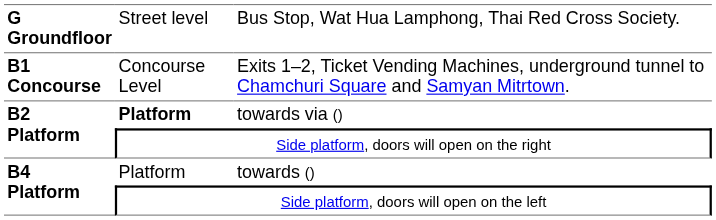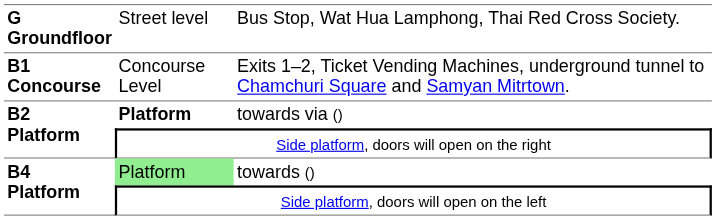(152, 171) no background -> (152, 171) lightgreen background
